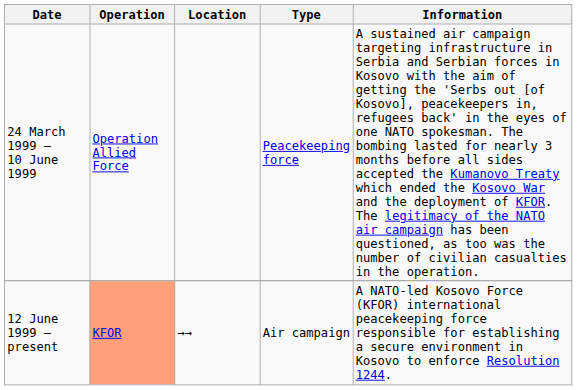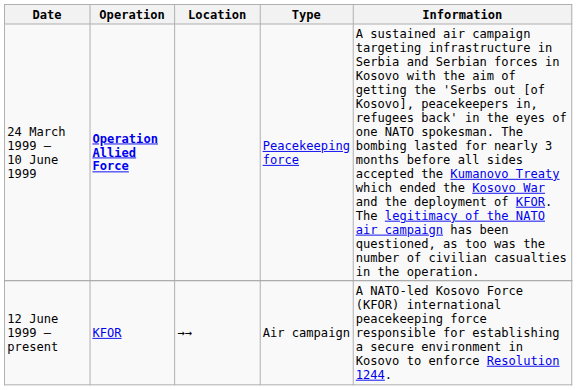(125, 153) normal -> (125, 153) bold
(107, 333) lightsalmon background -> (107, 333) no background
